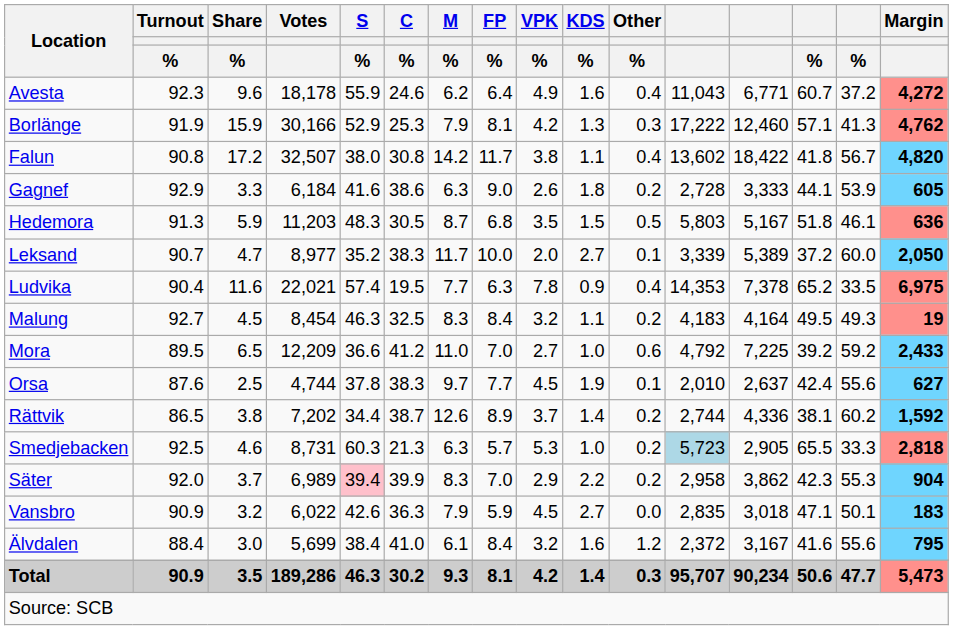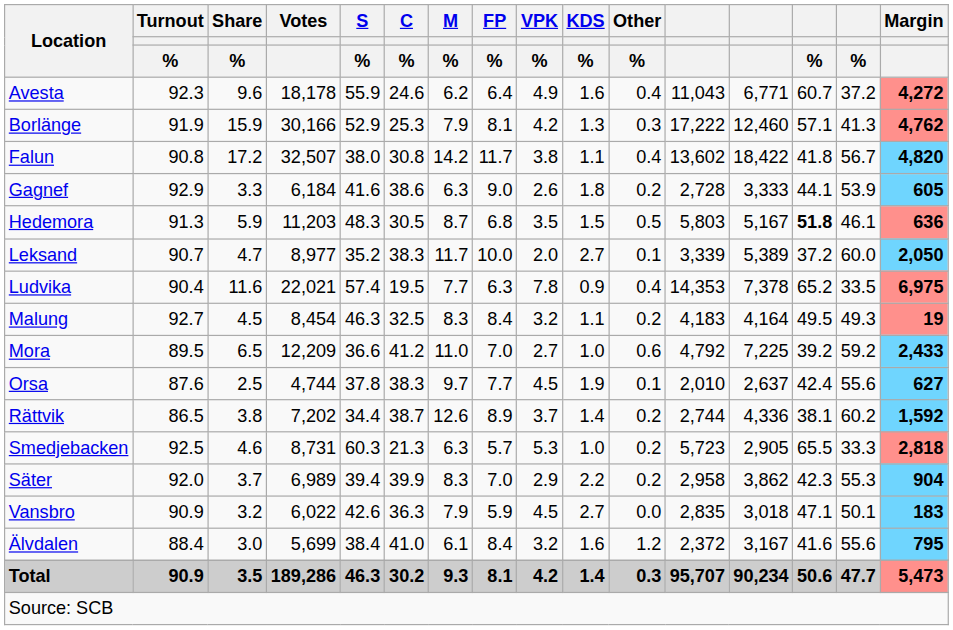(815, 222) normal -> (815, 222) bold
(702, 447) lightblue background -> (702, 447) no background
(363, 480) pink background -> (363, 480) no background
